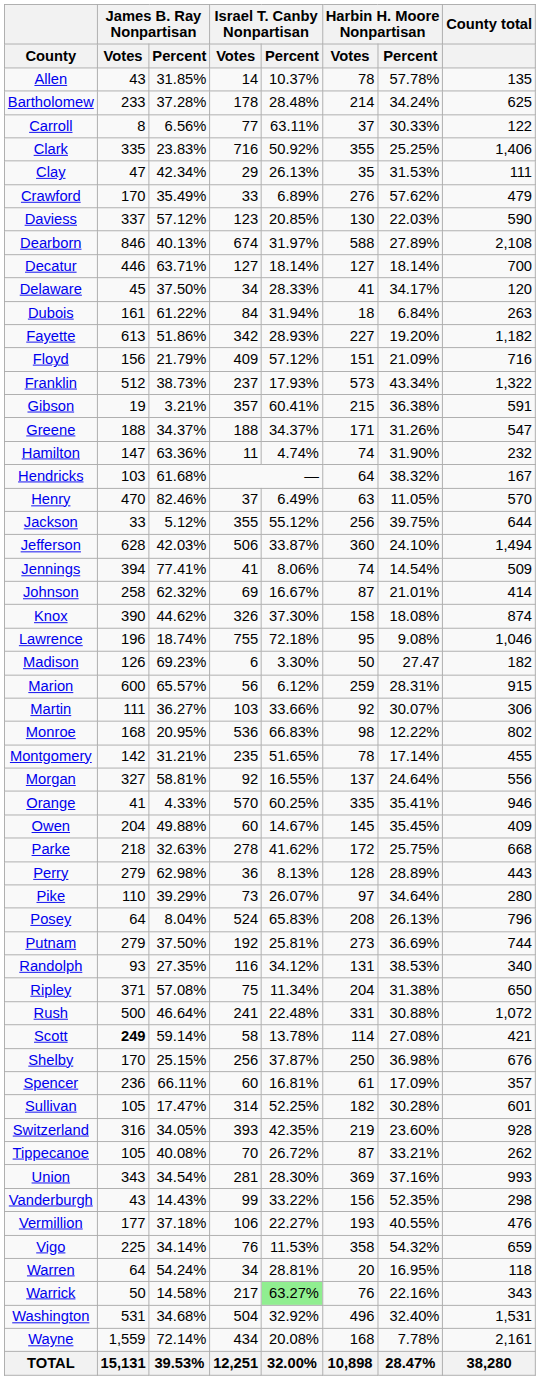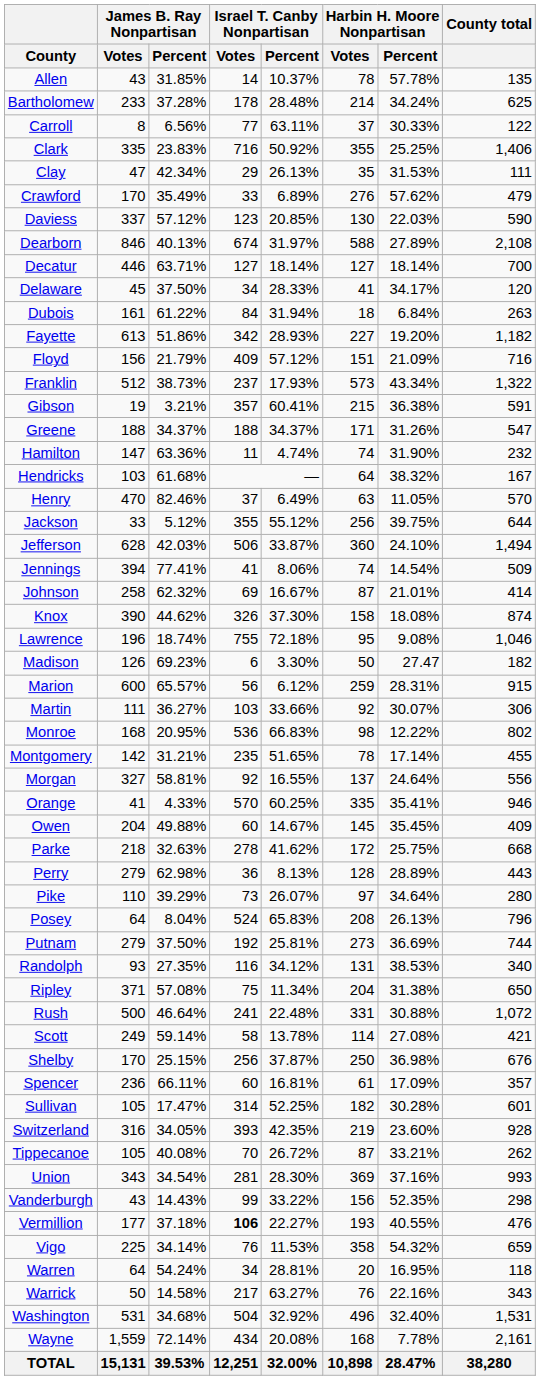(133, 1036) bold -> (133, 1036) normal
(246, 1223) normal -> (246, 1223) bold
(294, 1293) lightgreen background -> (294, 1293) no background
